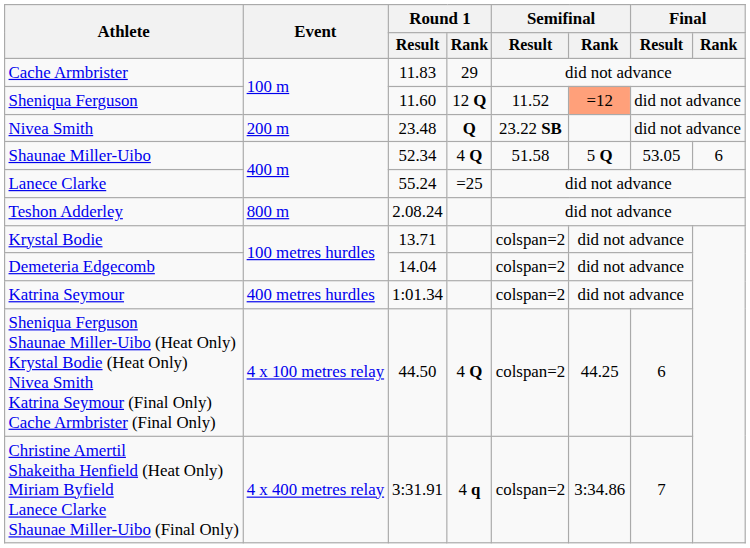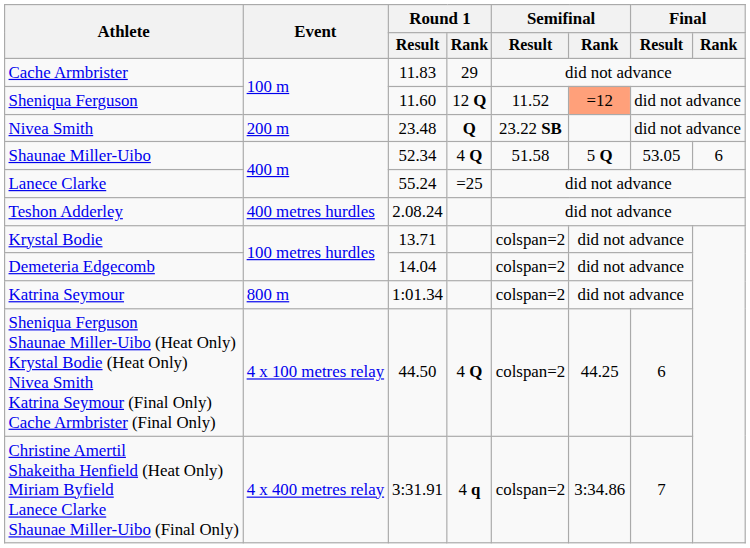(268, 211) 800 m -> (311, 211) 400 metres hurdles
(311, 295) 400 metres hurdles -> (268, 295) 800 m
